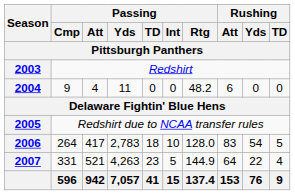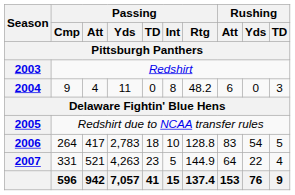(173, 87) 0 -> (173, 87) 8
(280, 87) 0 -> (280, 87) 3
(200, 143) 128.0 -> (200, 143) 128.8
